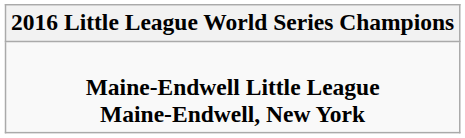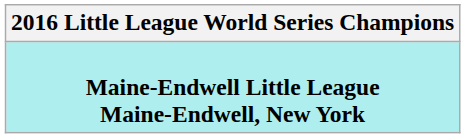(233, 86) no background -> (233, 86) paleturquoise background
